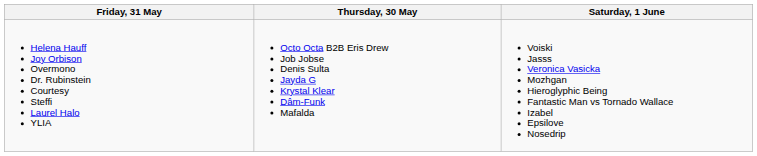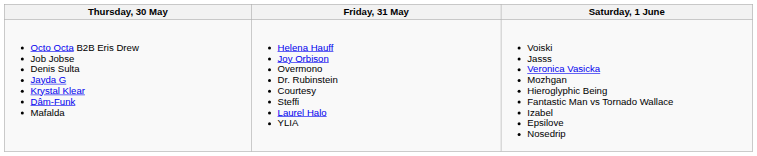columns swapped: (378, 12) <-> (129, 12)
